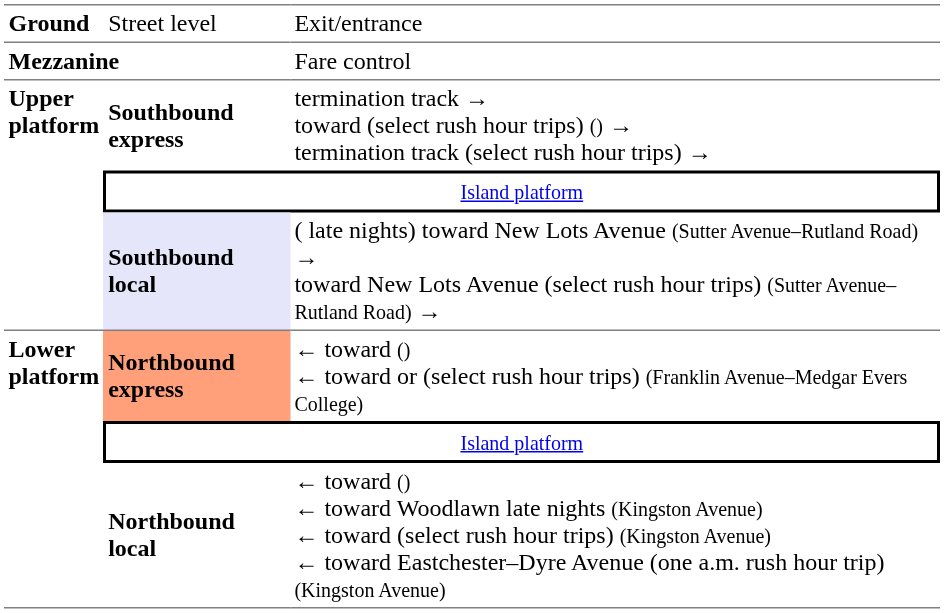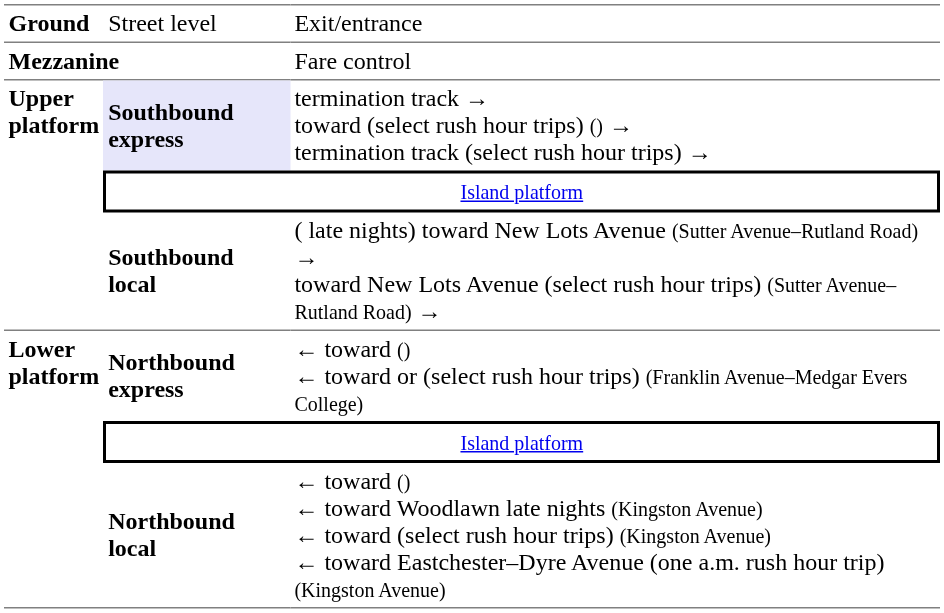(171, 125) no background -> (171, 125) lavender background
(171, 270) lavender background -> (171, 270) no background
(172, 375) lightsalmon background -> (172, 375) no background
